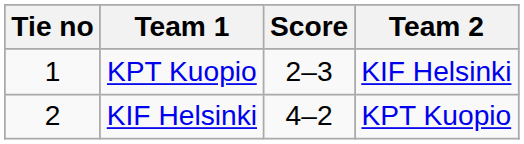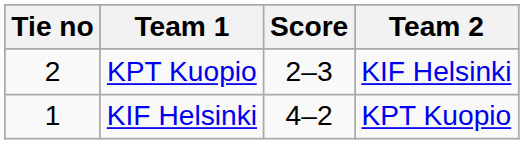(53, 71) 1 -> (53, 71) 2
(53, 116) 2 -> (53, 116) 1
